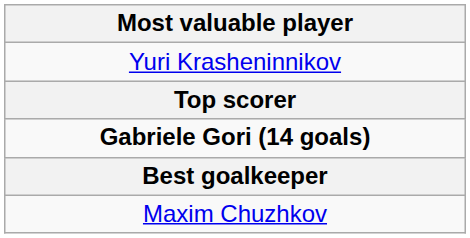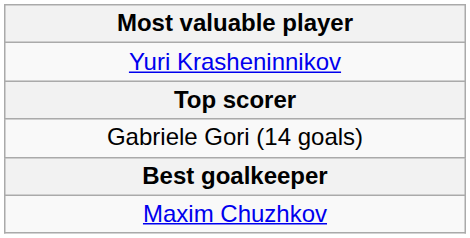(235, 137) bold -> (235, 137) normal
